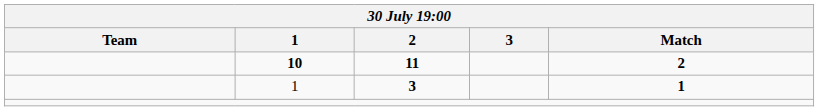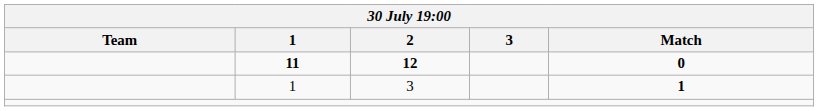(295, 63) 10 -> (293, 63) 11
(412, 63) 11 -> (410, 63) 12
(681, 63) 2 -> (681, 63) 0
(412, 87) bold -> (410, 87) normal
